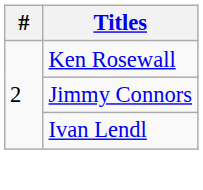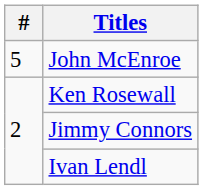+ row: (115, 58)
